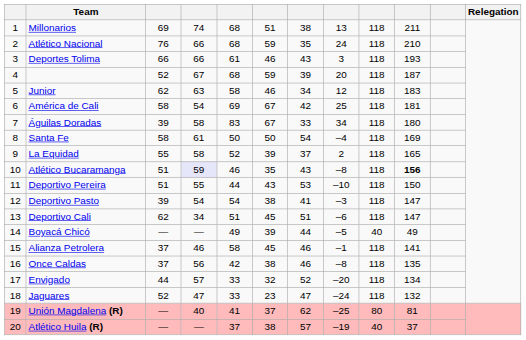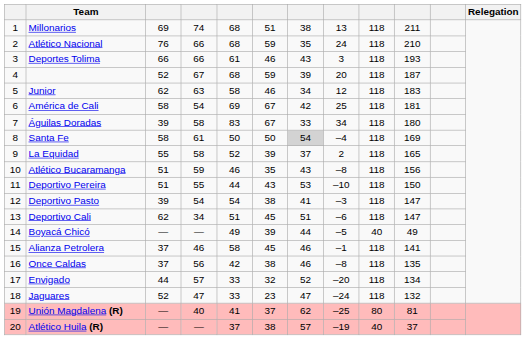(306, 138) no background -> (306, 138) lightgrey background
(199, 169) lavender background -> (199, 169) no background
(412, 169) bold -> (412, 169) normal
